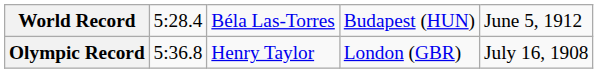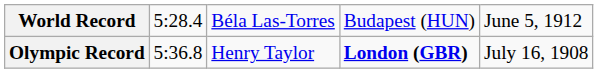(402, 52) normal -> (406, 52) bold
